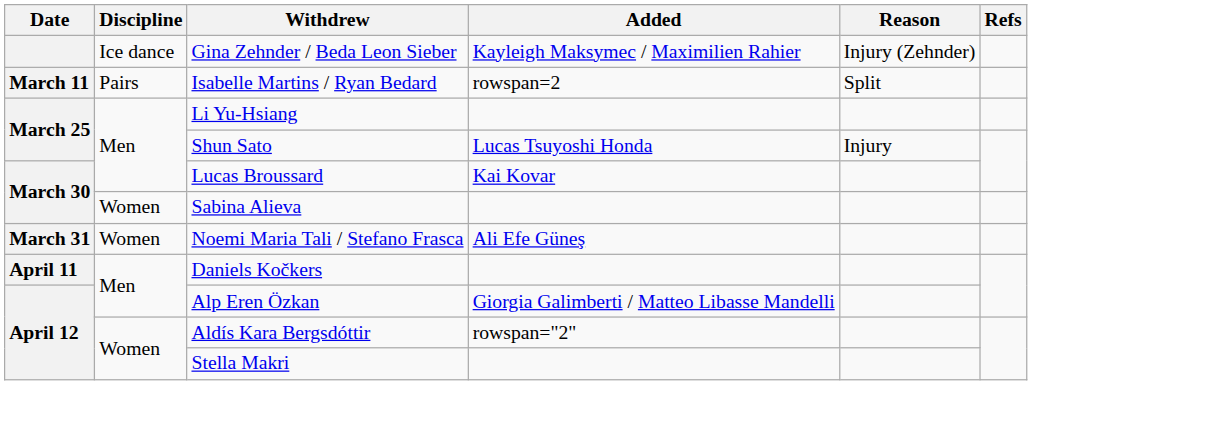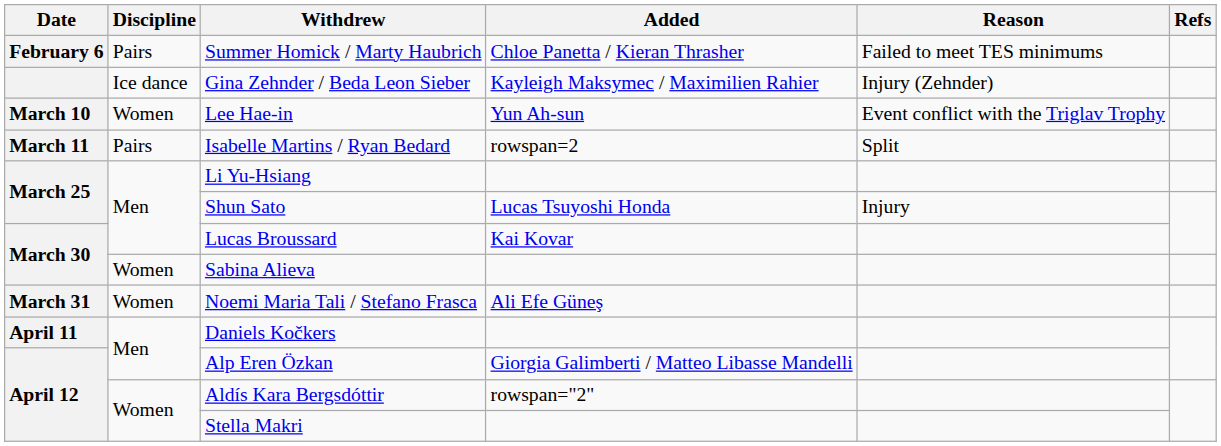+ row: (343, 51)
+ row: (249, 113)
